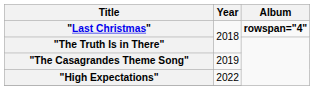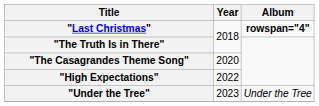(228, 61) 2019 -> (228, 61) 2020
+ row: (109, 93)
